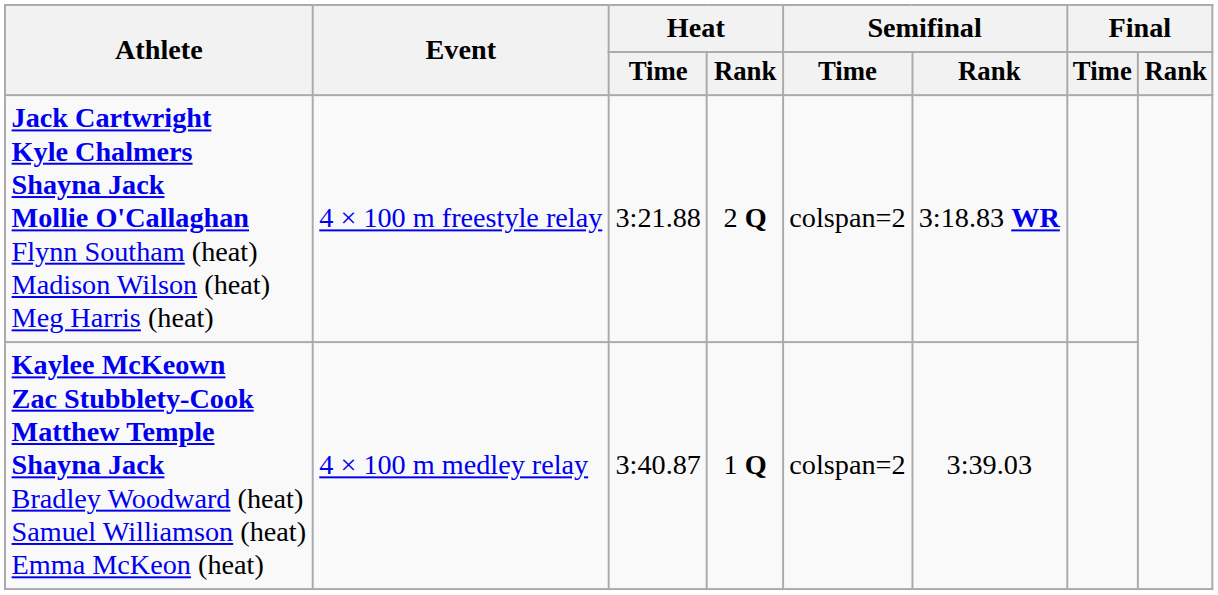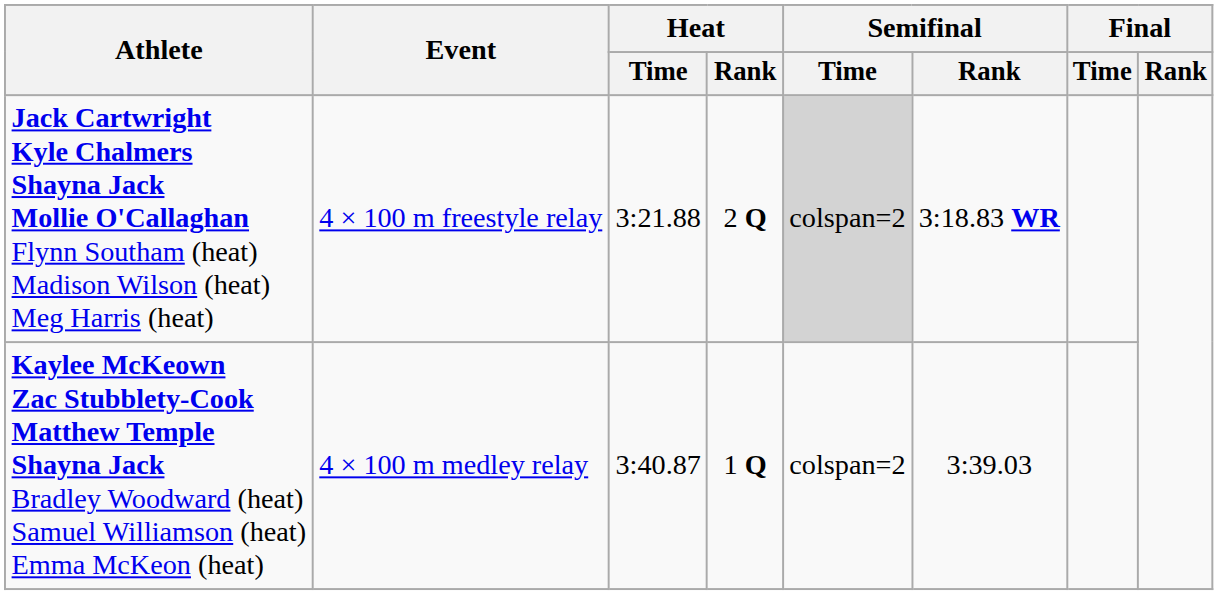(847, 218) no background -> (847, 218) lightgrey background
